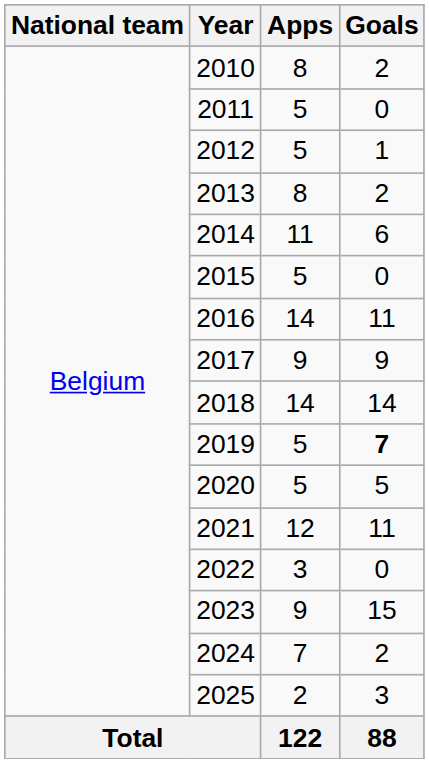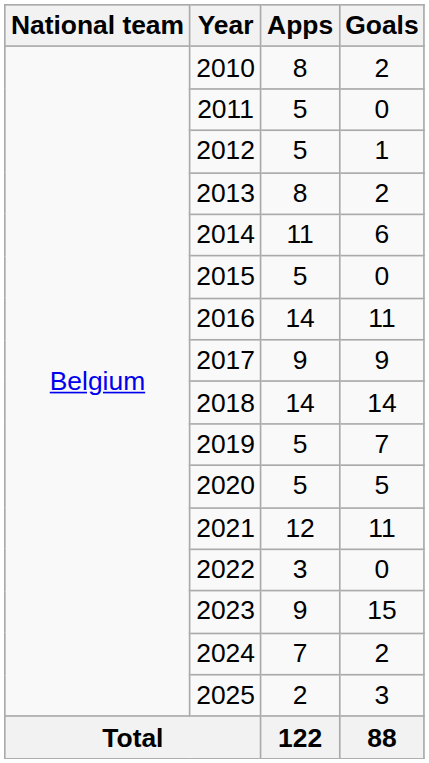(382, 444) bold -> (382, 444) normal
